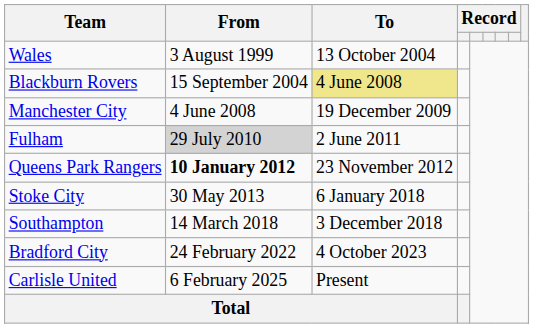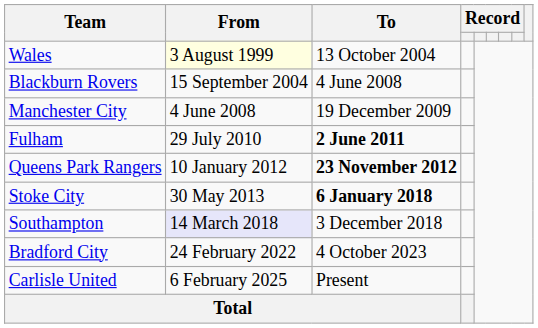(222, 54) no background -> (222, 54) lightyellow background
(359, 83) khaki background -> (359, 83) no background
(216, 139) lightgrey background -> (216, 139) no background
(359, 139) normal -> (360, 139) bold
(232, 167) bold -> (228, 167) normal
(385, 167) normal -> (386, 167) bold
(370, 195) normal -> (374, 195) bold
(224, 223) no background -> (224, 223) lavender background
